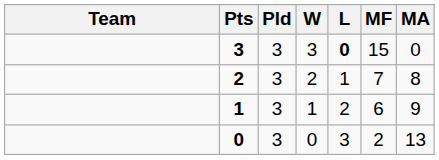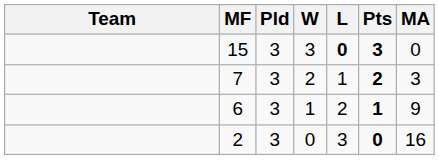columns swapped: (239, 19) <-> (379, 19)
(416, 79) 8 -> (416, 79) 3
(416, 139) 13 -> (416, 139) 16
